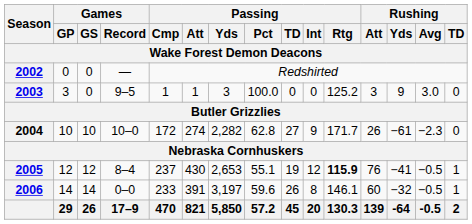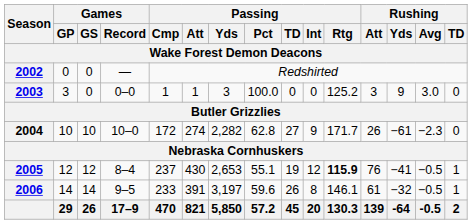(125, 92) 9–5 -> (125, 92) 0–0
(125, 190) 0–0 -> (125, 190) 9–5
(374, 190) 60 -> (374, 190) 61
